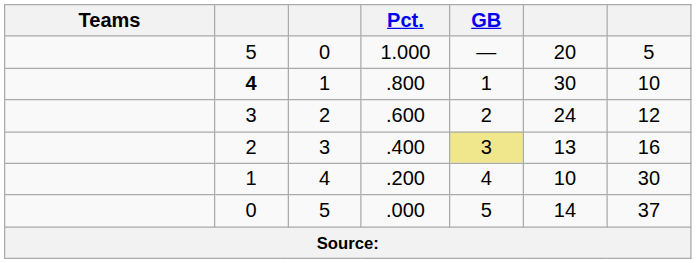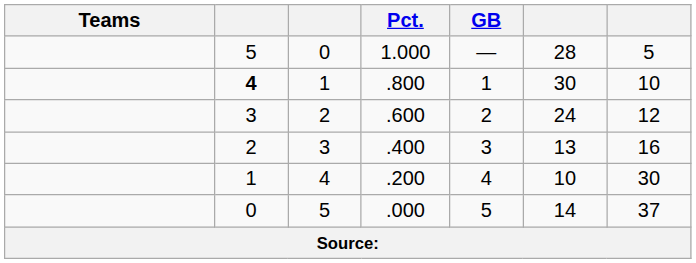(565, 52) 20 -> (565, 52) 28
(486, 147) khaki background -> (486, 147) no background
